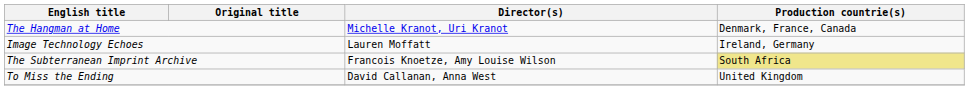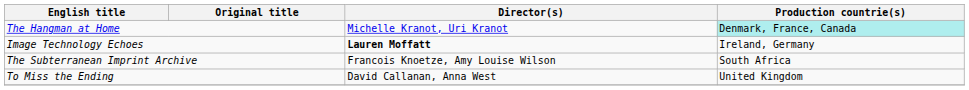(788, 29) no background -> (788, 29) paleturquoise background
(389, 45) normal -> (389, 45) bold
(755, 61) khaki background -> (755, 61) no background
